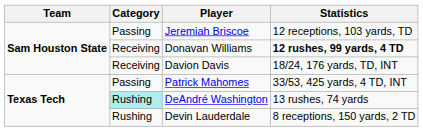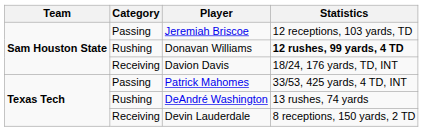(136, 48) Receiving -> (132, 48) Rushing
(132, 100) paleturquoise background -> (132, 100) no background
(132, 117) Rushing -> (136, 117) Receiving
